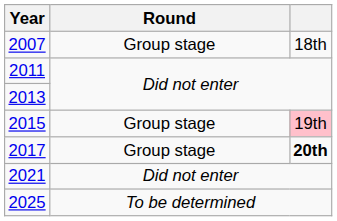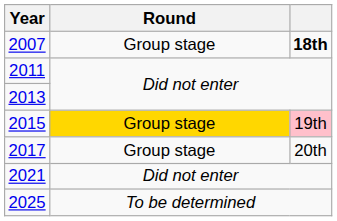(310, 45) normal -> (310, 45) bold
(169, 124) no background -> (169, 124) gold background
(310, 150) bold -> (310, 150) normal
